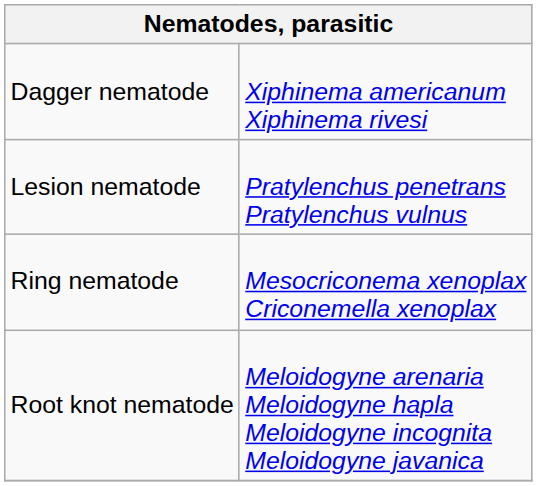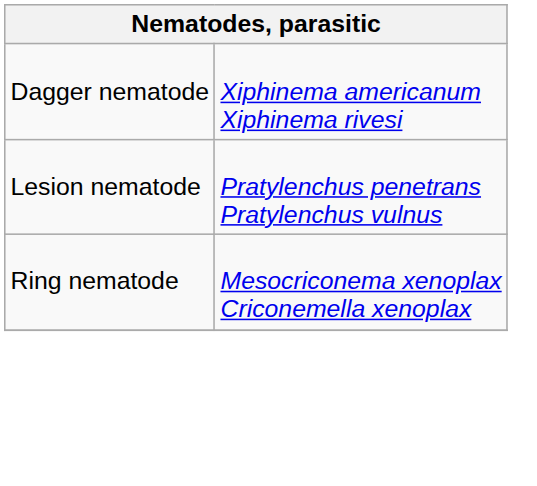- row: (122, 404)
